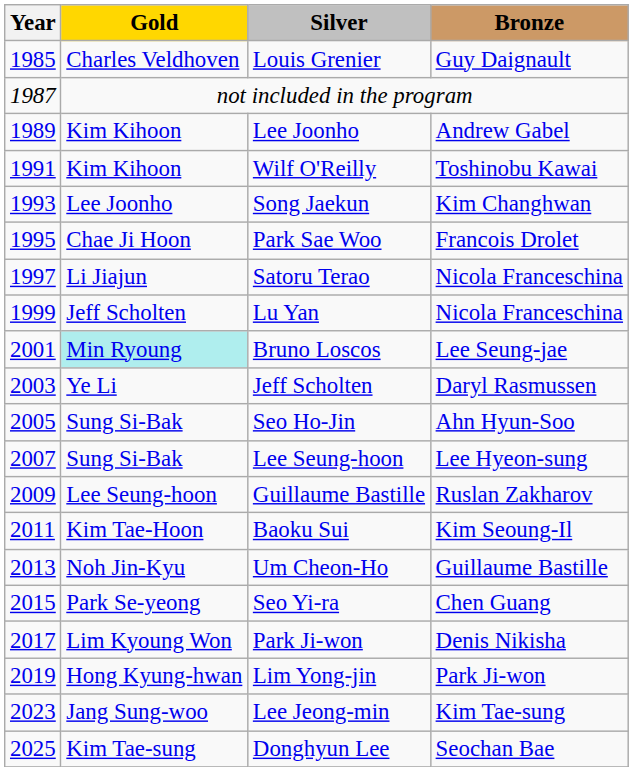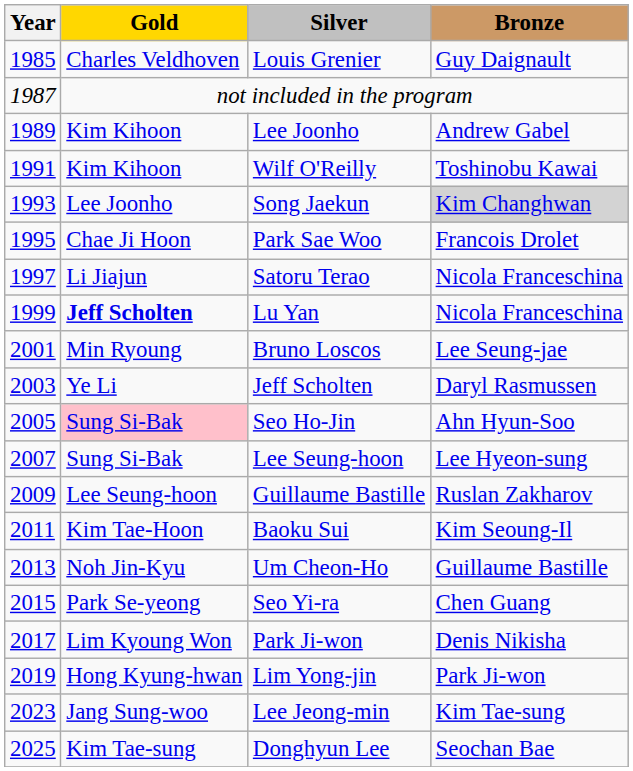(513, 204) no background -> (513, 204) lightgrey background
(126, 312) normal -> (130, 312) bold
(124, 349) paleturquoise background -> (124, 349) no background
(124, 421) no background -> (124, 421) pink background
